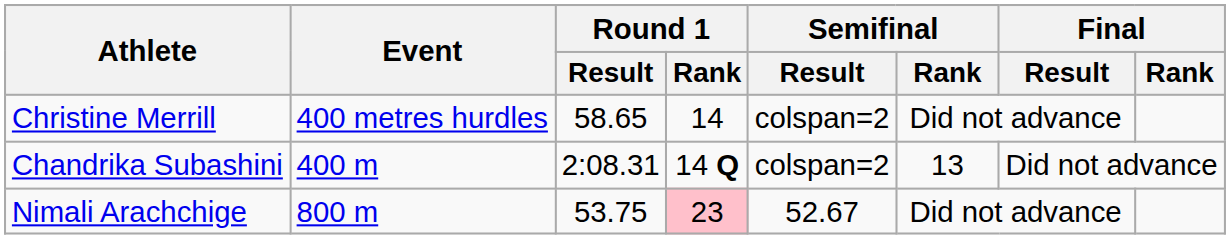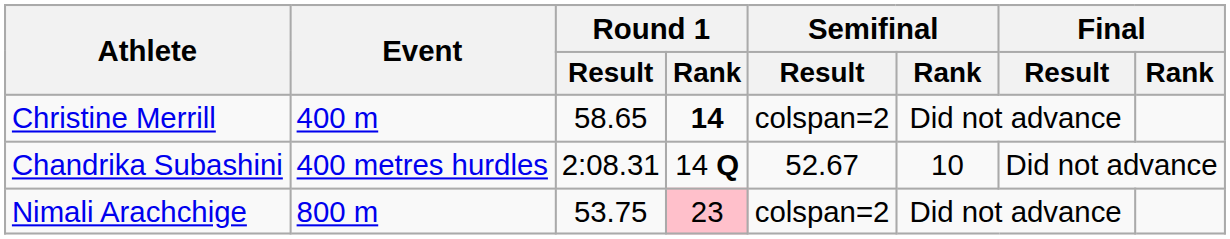(422, 119) 400 metres hurdles -> (337, 119) 400 m
(707, 119) normal -> (707, 119) bold
(337, 165) 400 m -> (422, 165) 400 metres hurdles
(822, 165) colspan=2 -> (822, 165) 52.67
(947, 165) 13 -> (947, 165) 10
(822, 212) 52.67 -> (822, 212) colspan=2
